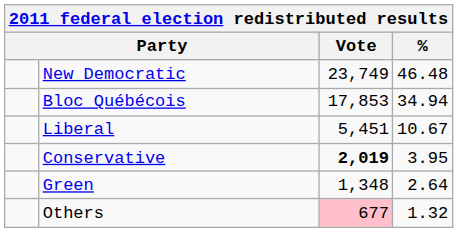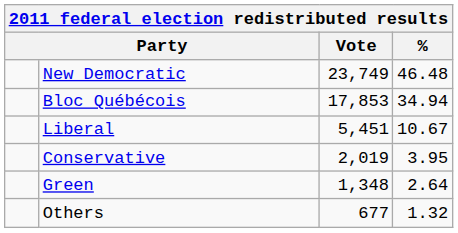(363, 157) bold -> (363, 157) normal
(374, 213) pink background -> (374, 213) no background
